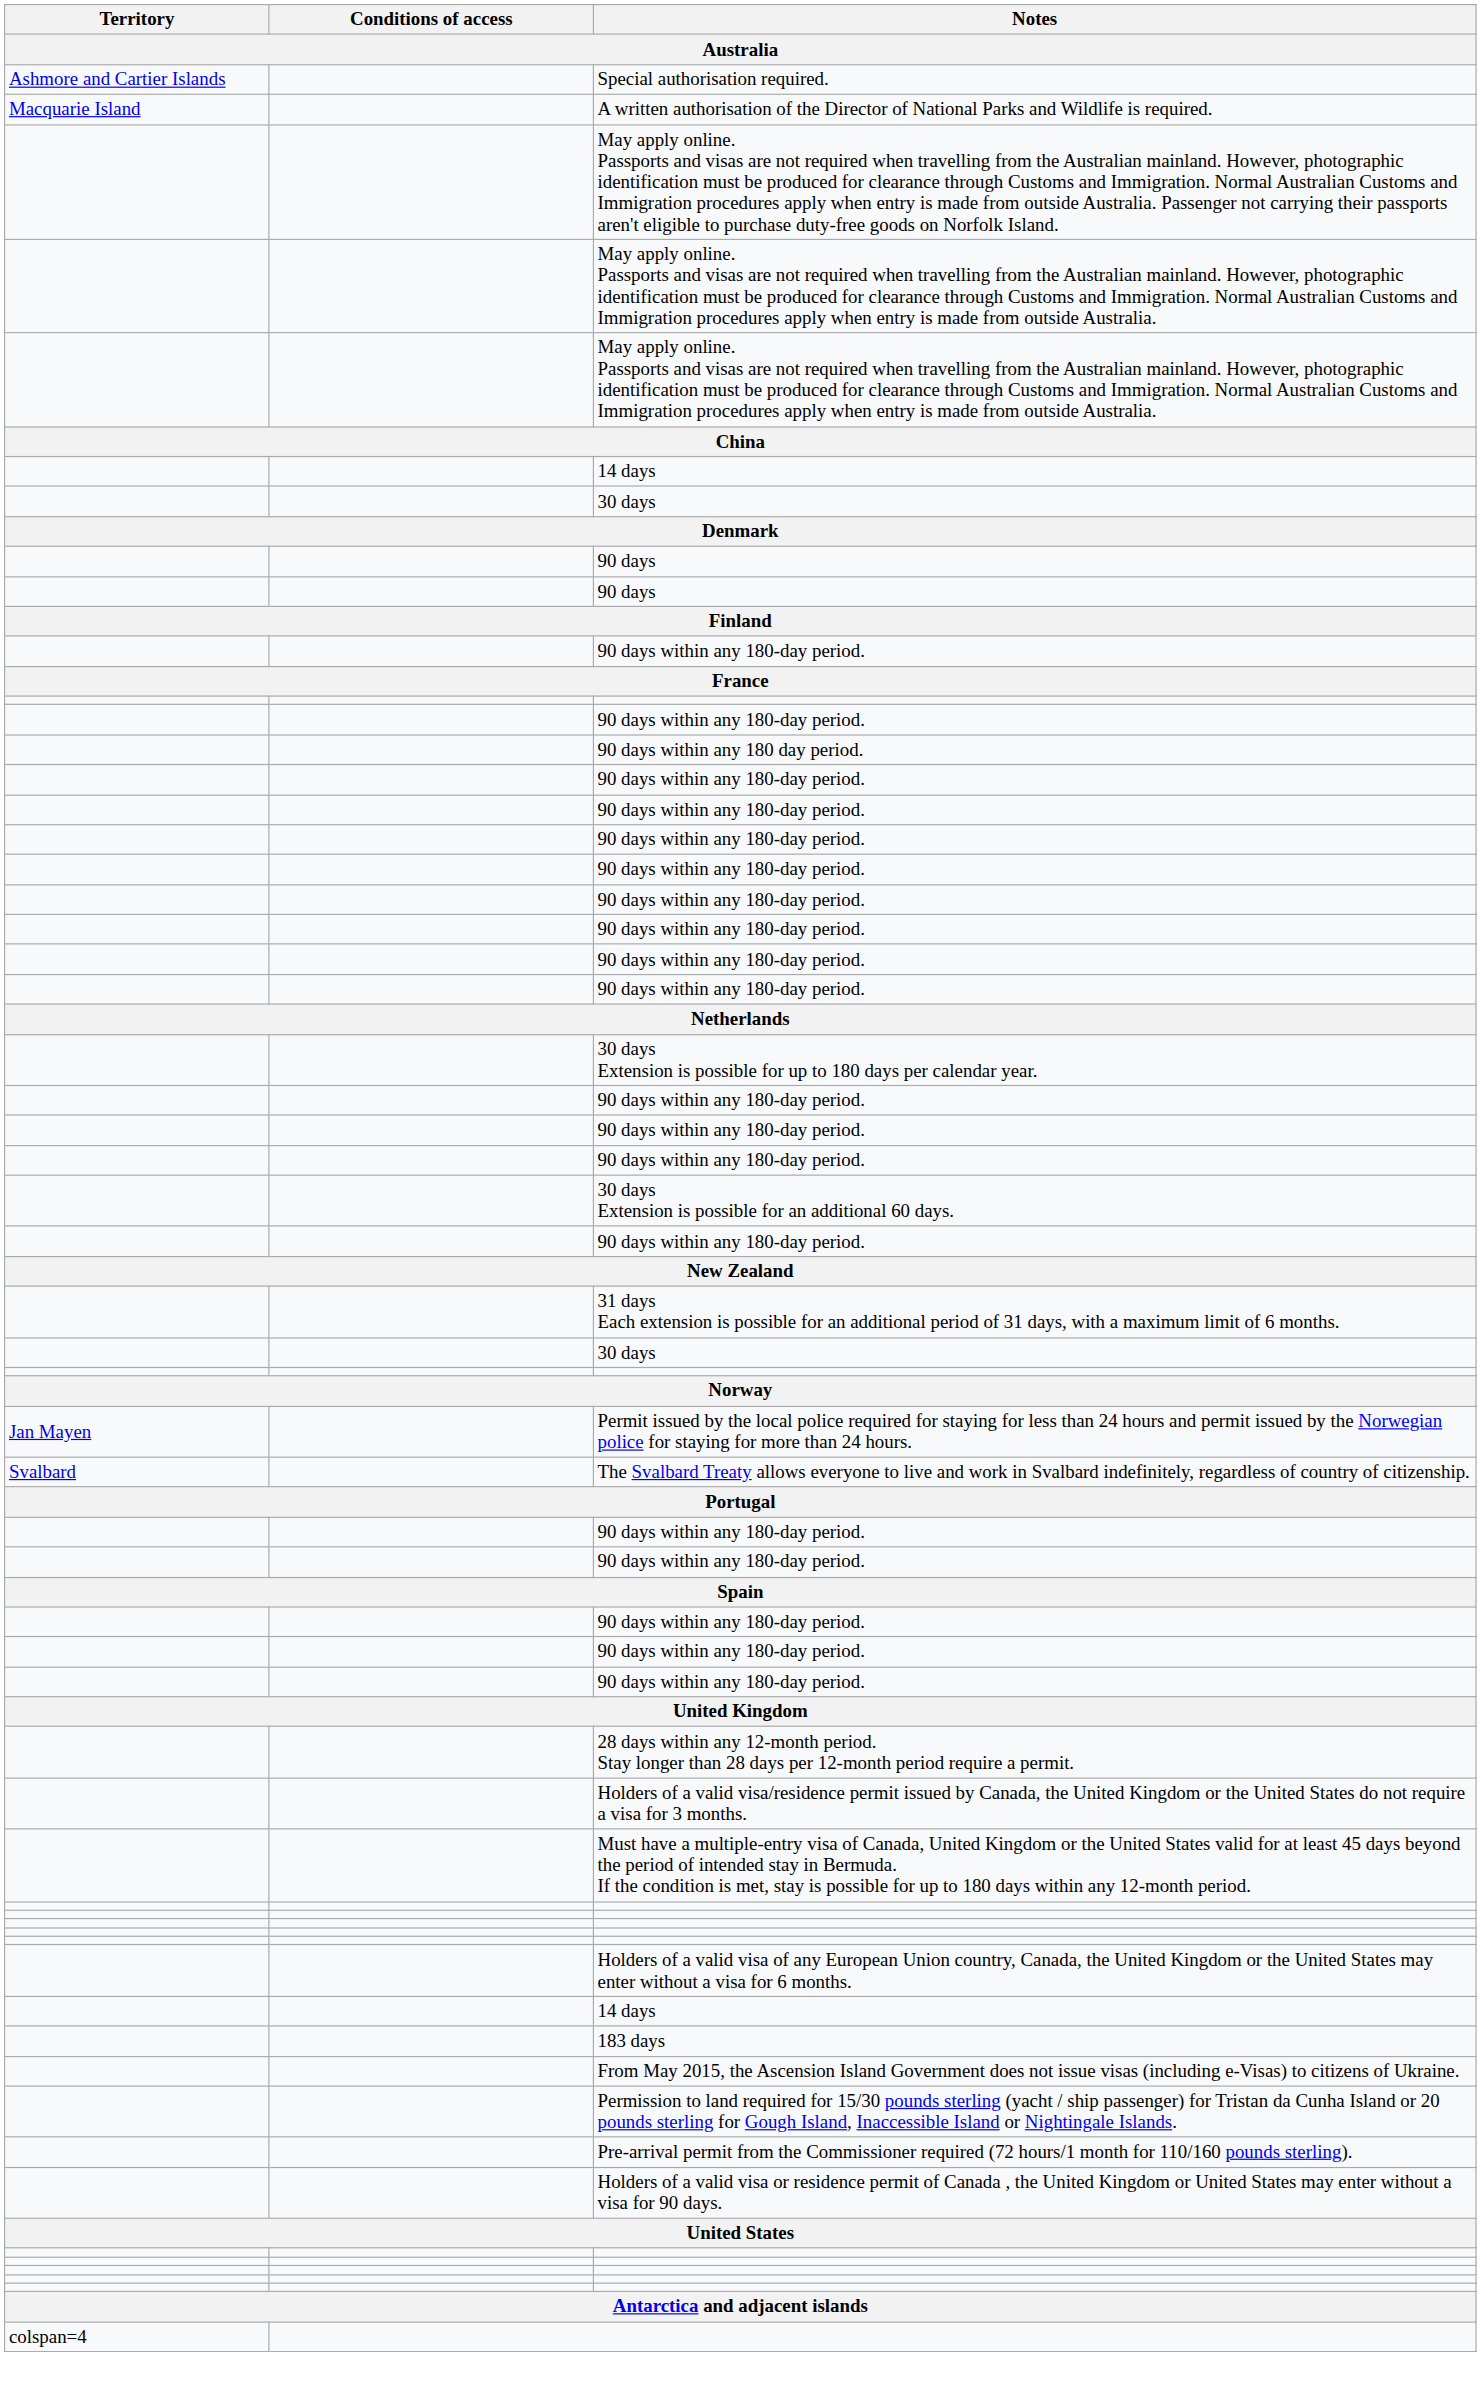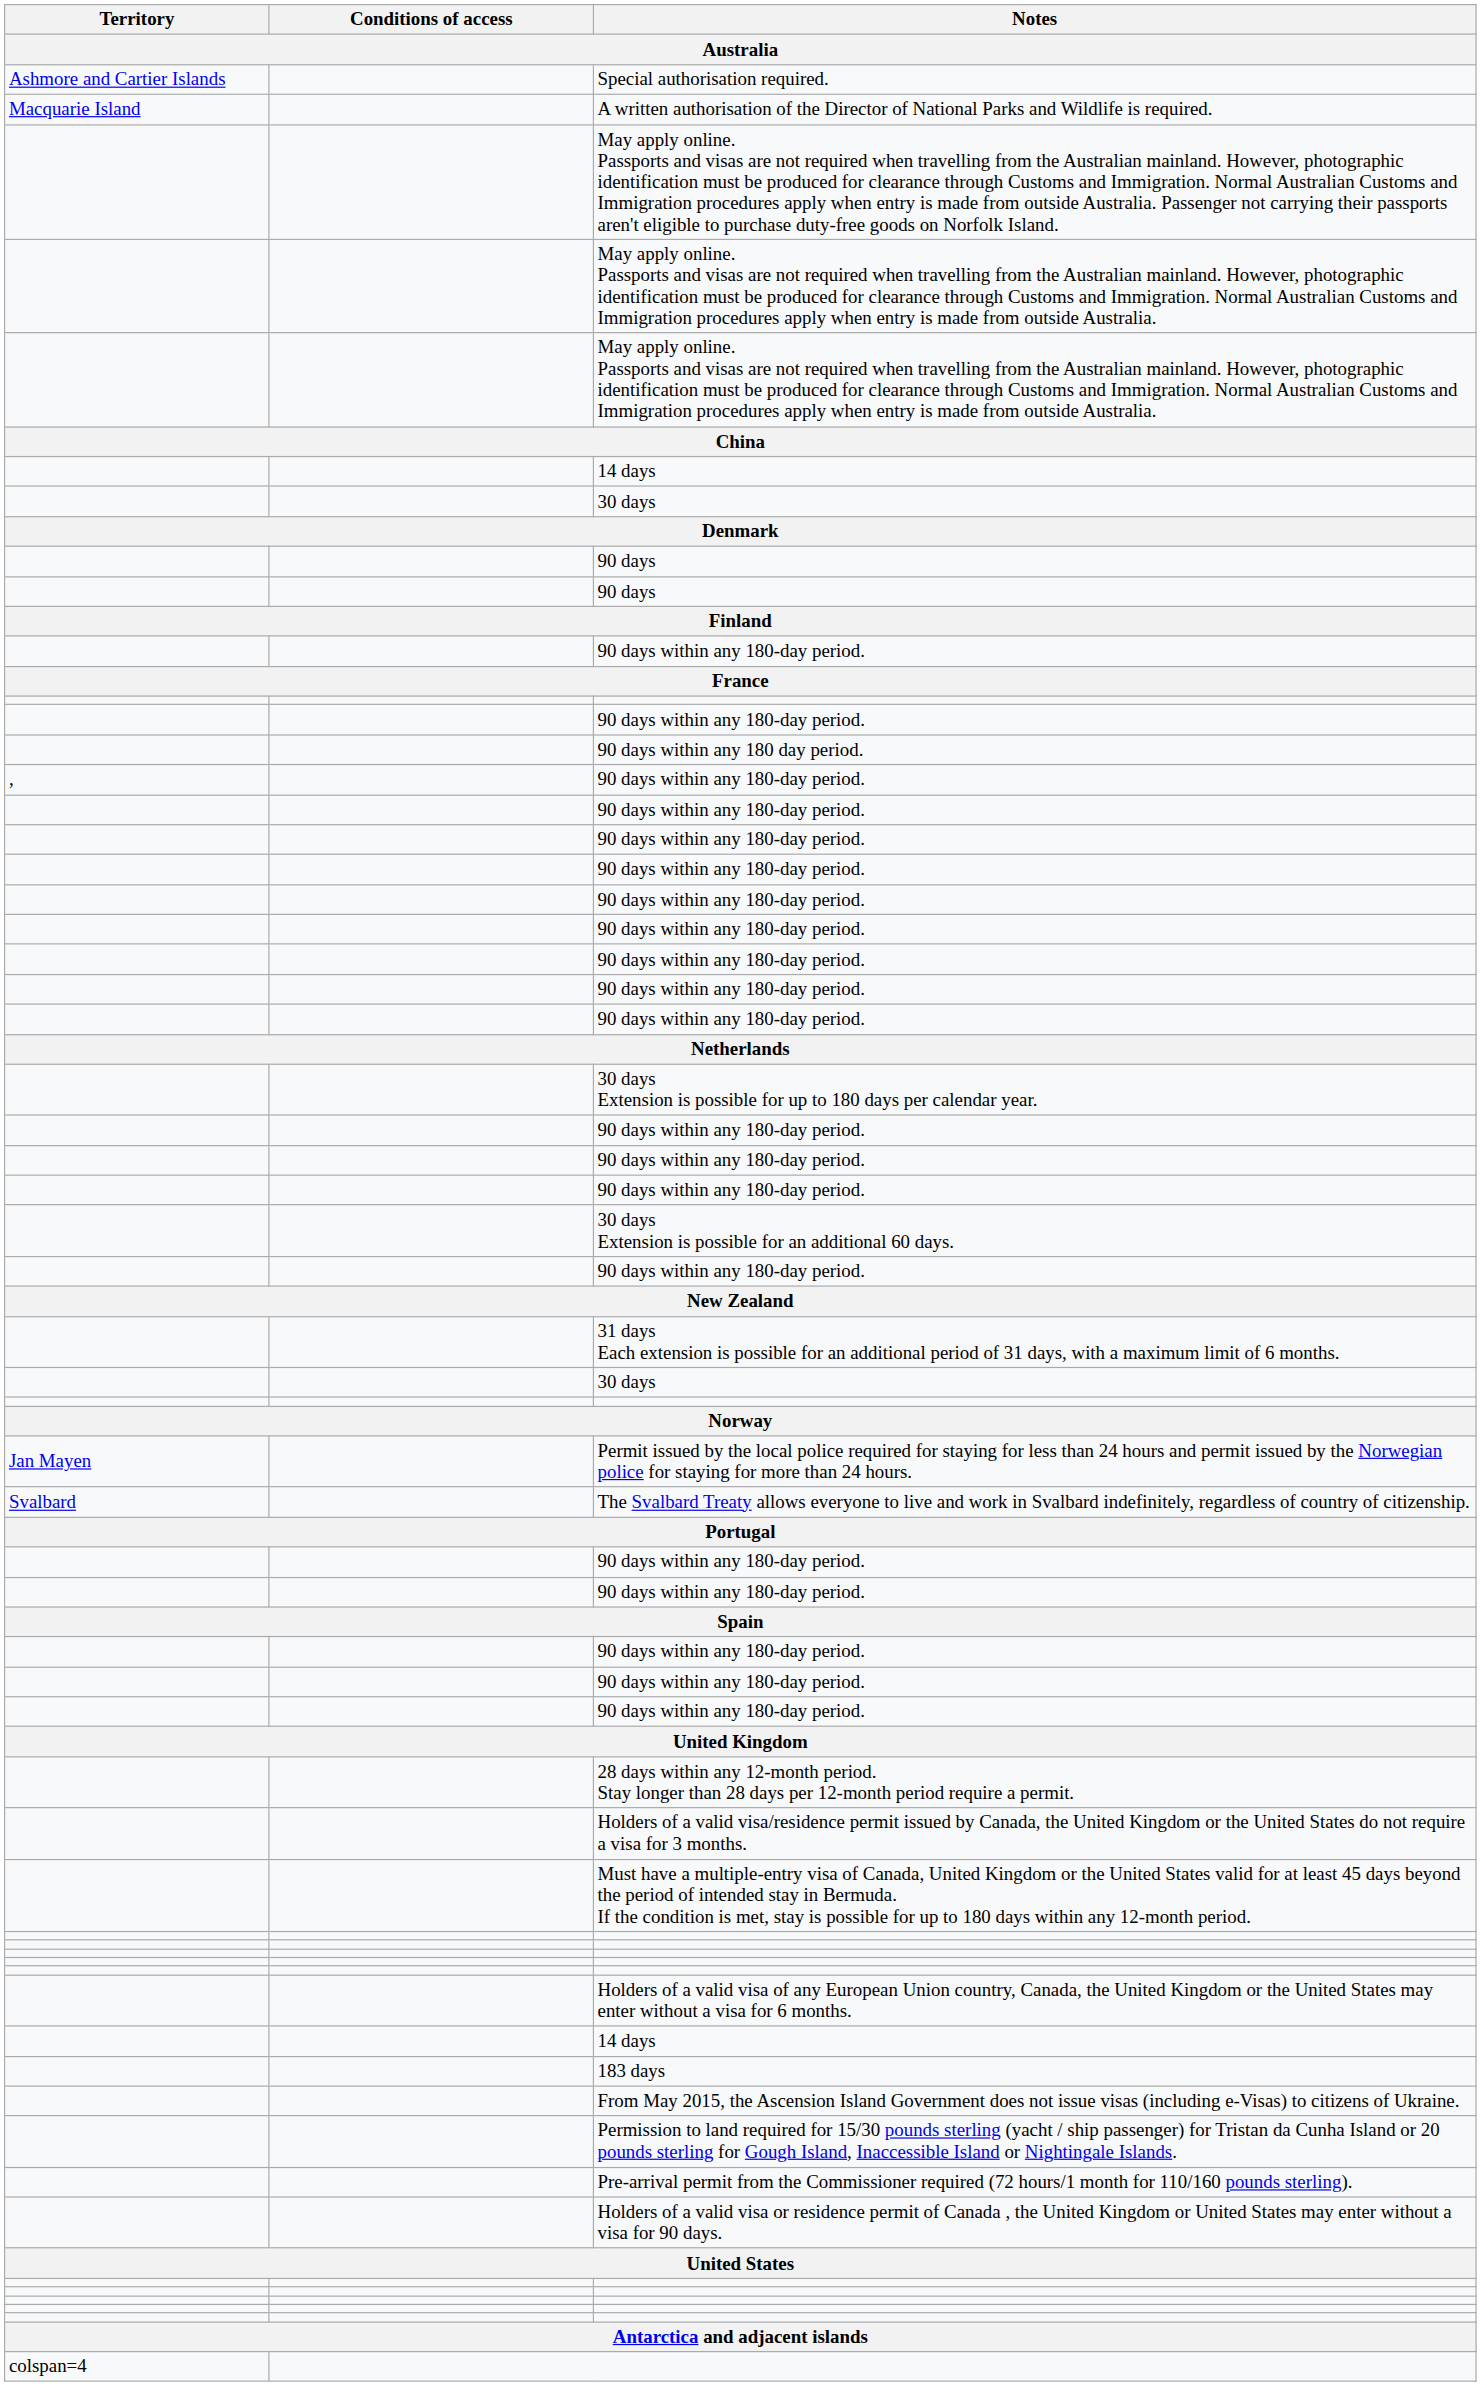+ row: (11, 779)
